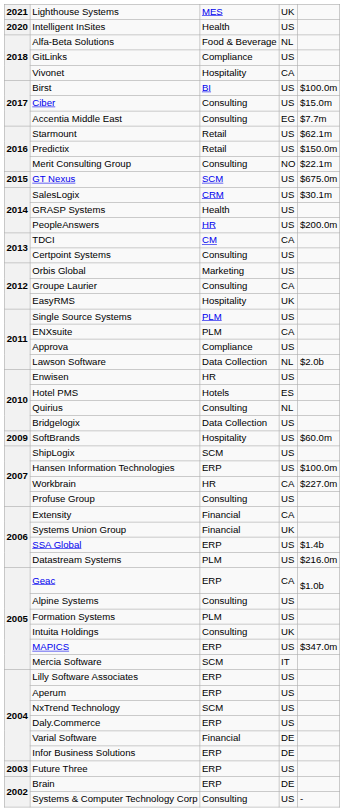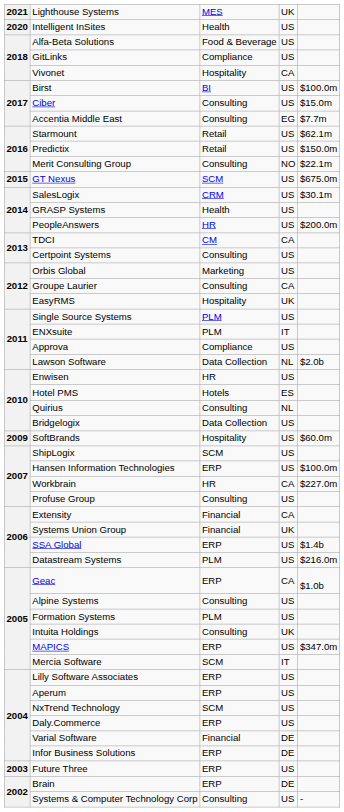(287, 42) NL -> (288, 42) US
(288, 331) CA -> (285, 331) IT
